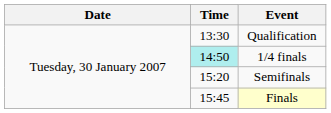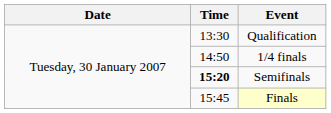(214, 56) paleturquoise background -> (214, 56) no background
(214, 77) normal -> (214, 77) bold
